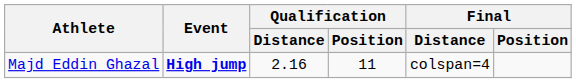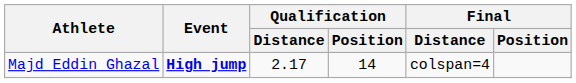(289, 65) 2.16 -> (289, 65) 2.17
(367, 65) 11 -> (367, 65) 14
